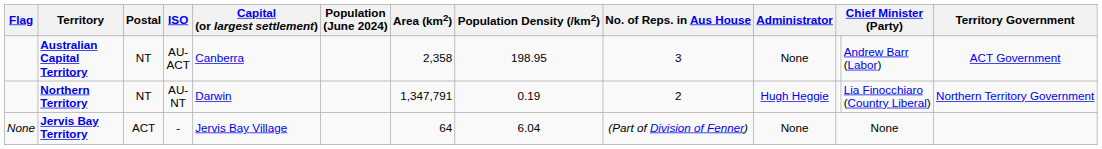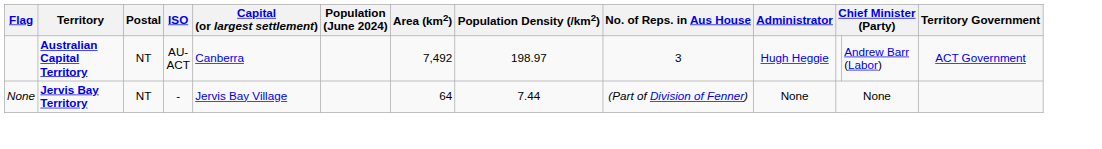(438, 58) 2,358 -> (438, 58) 7,492
(529, 58) 198.95 -> (529, 58) 198.97
(795, 58) None -> (795, 58) Hugh Heggie
- row: (65, 96)
(144, 128) ACT -> (144, 96) NT
(529, 128) 6.04 -> (529, 96) 7.44
